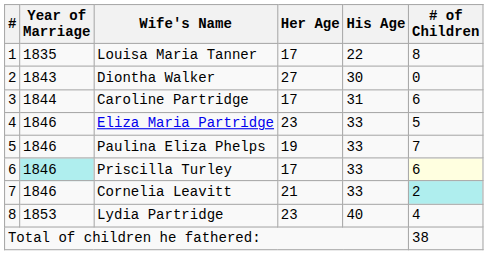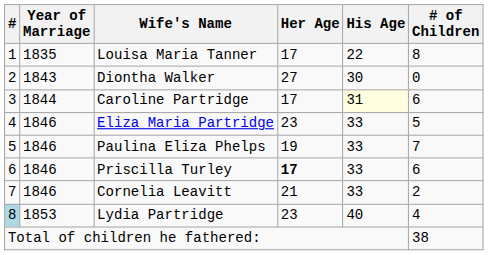(355, 101) no background -> (355, 101) lightyellow background
(40, 169) paleturquoise background -> (40, 169) no background
(289, 169) normal -> (289, 169) bold
(416, 169) lightyellow background -> (416, 169) no background
(416, 192) paleturquoise background -> (416, 192) no background
(12, 215) no background -> (12, 215) lightblue background
